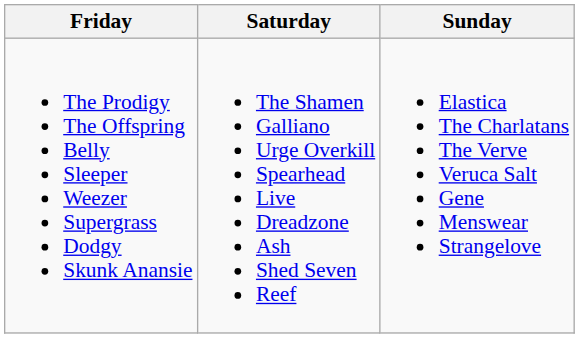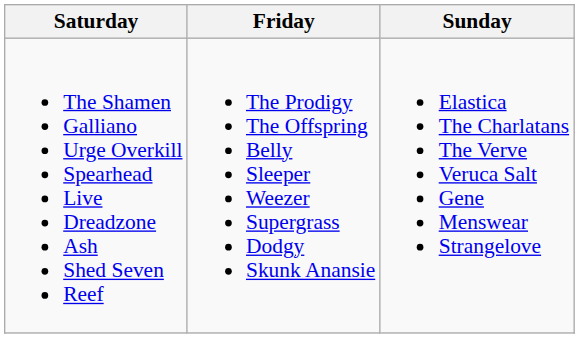columns swapped: (101, 21) <-> (289, 21)
